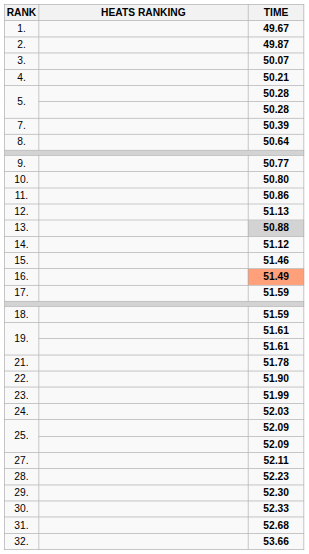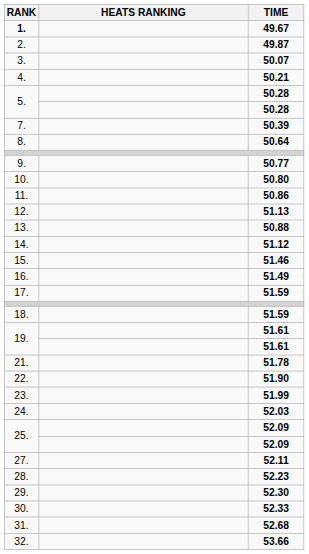(21, 28) normal -> (21, 28) bold
(276, 228) lightgrey background -> (276, 228) no background
(276, 277) lightsalmon background -> (276, 277) no background
